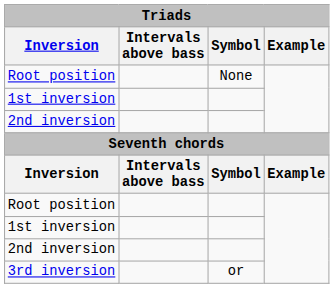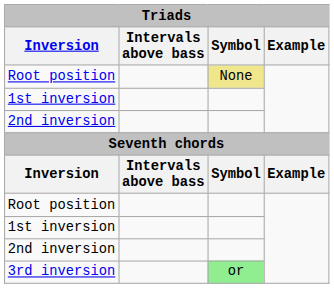(236, 77) no background -> (236, 77) khaki background
(236, 272) no background -> (236, 272) lightgreen background
